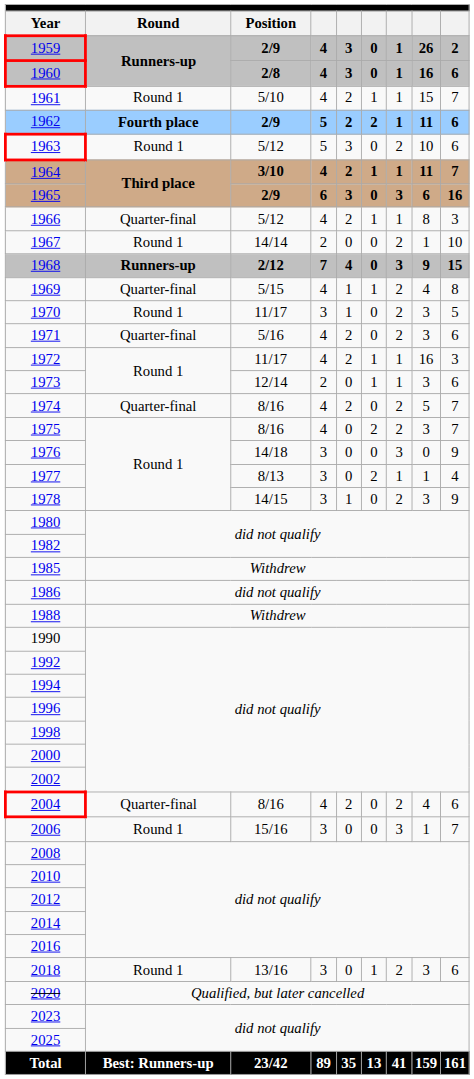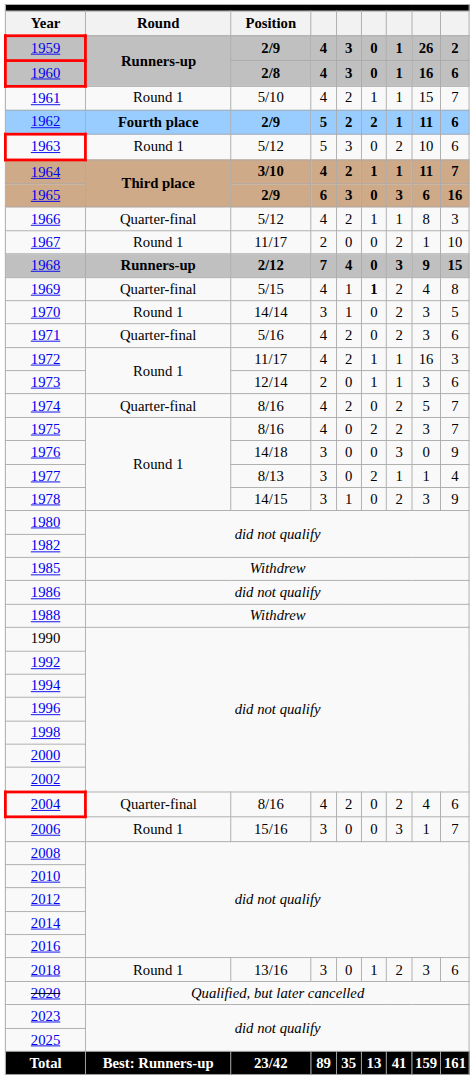(271, 242) 14/14 -> (271, 242) 11/17
(374, 288) normal -> (374, 288) bold
(271, 312) 11/17 -> (271, 312) 14/14
